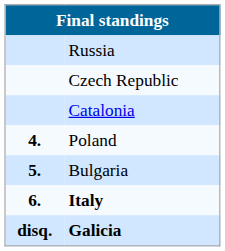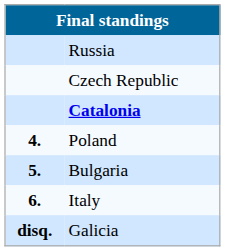(102, 110) normal -> (105, 110) bold
(86, 200) bold -> (84, 200) normal
(95, 230) bold -> (94, 230) normal
